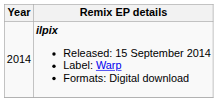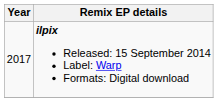(19, 59) 2014 -> (19, 59) 2017
